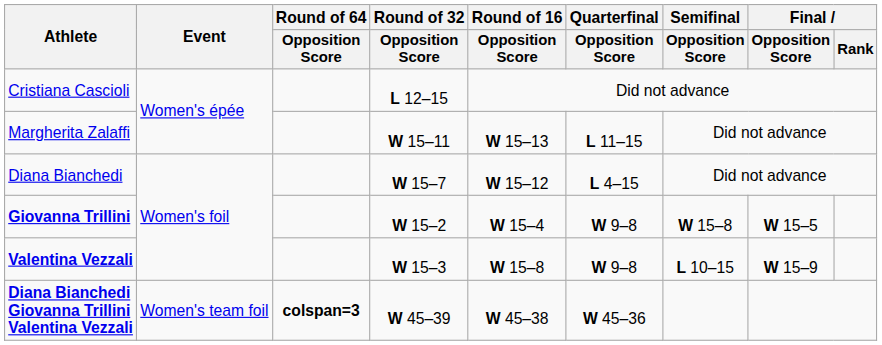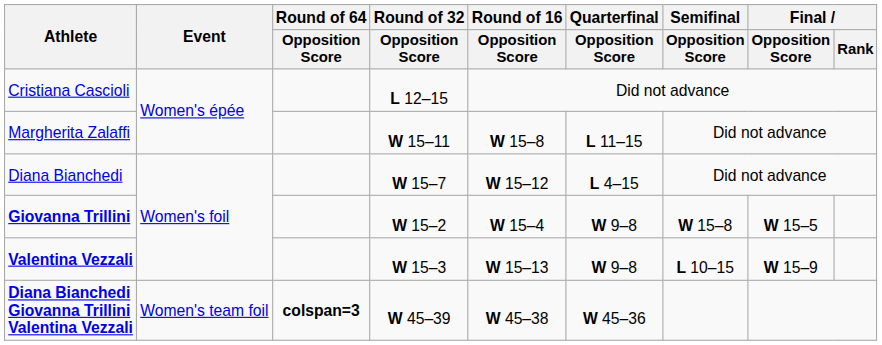(517, 142) W 15–13 -> (517, 142) W 15–8
(517, 268) W 15–8 -> (517, 268) W 15–13
